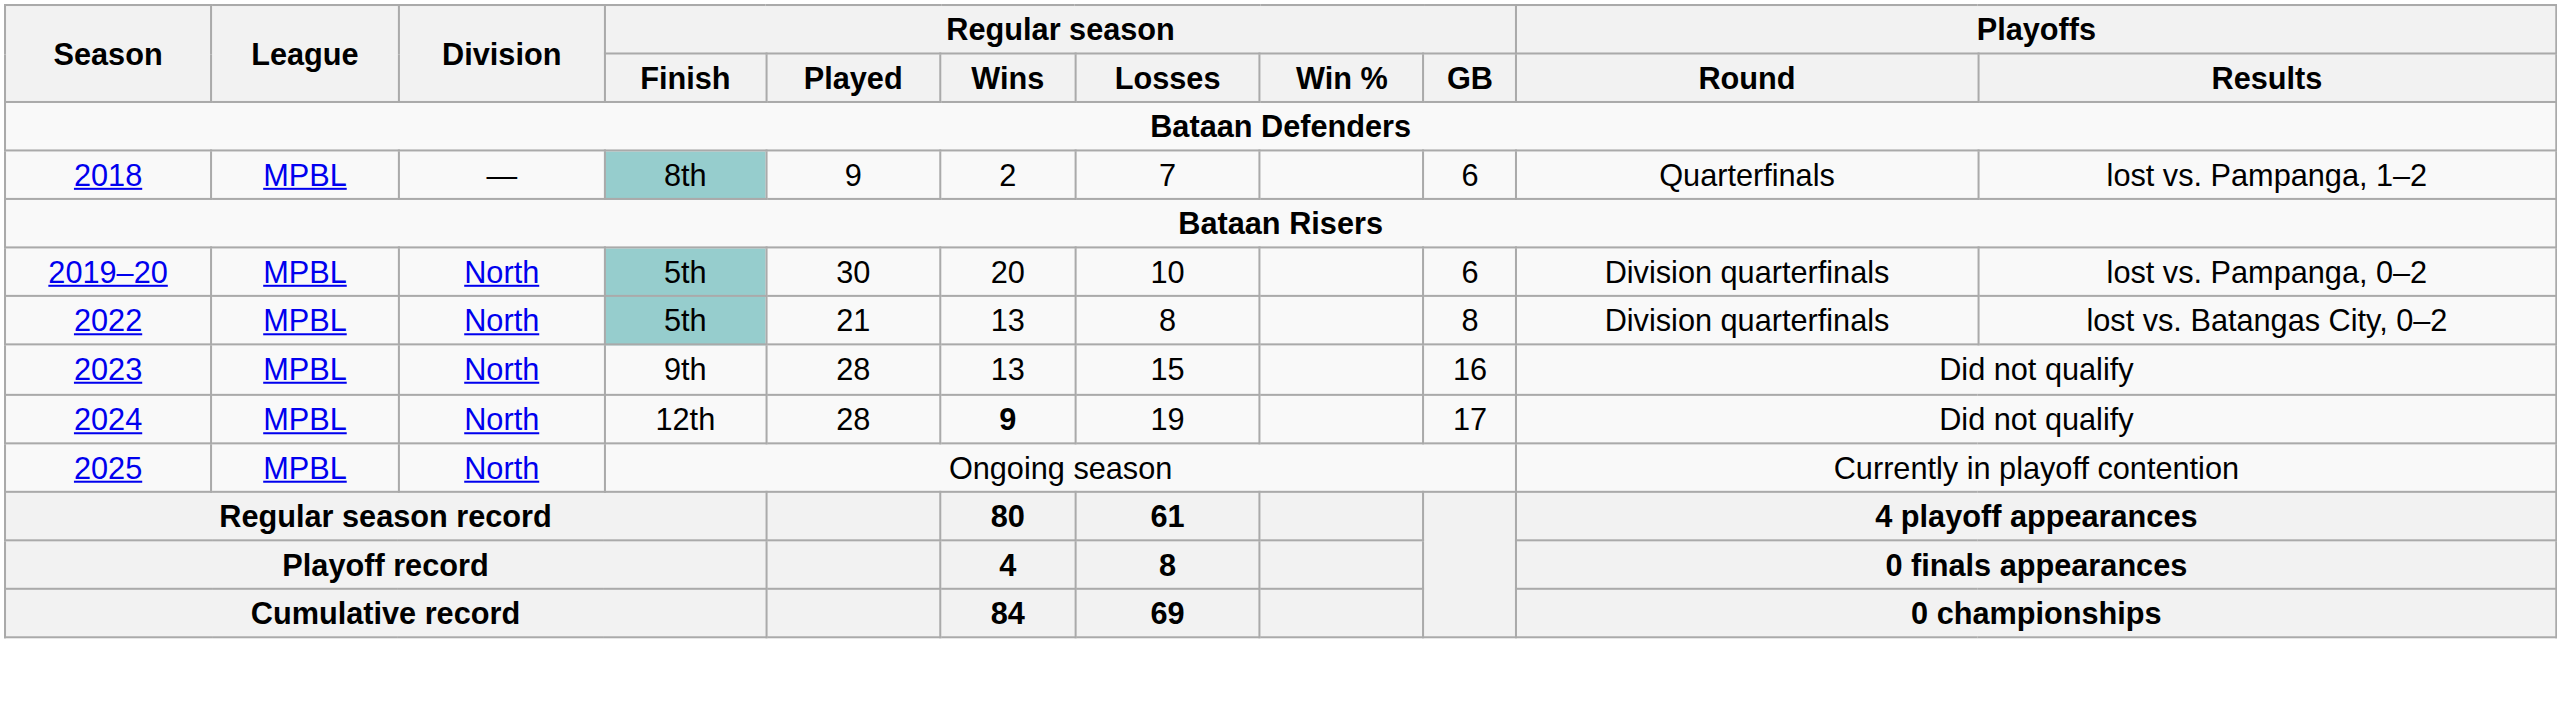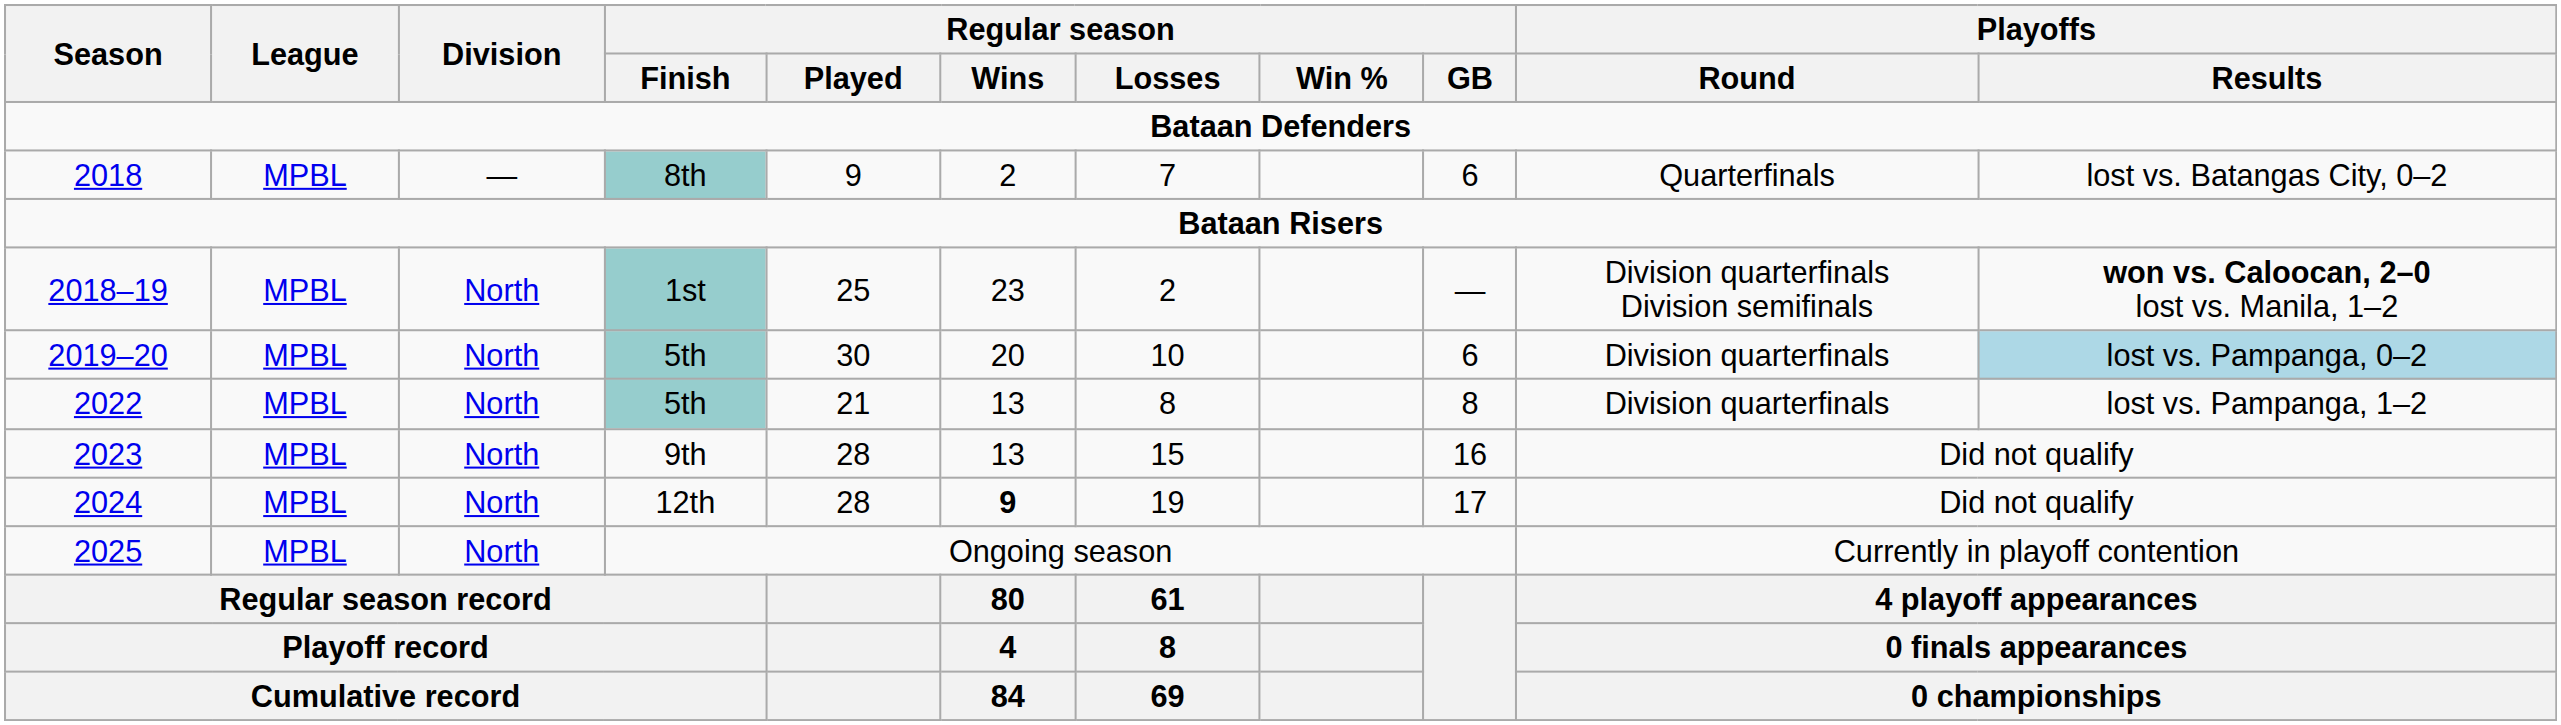(2267, 175) lost vs. Pampanga, 1–2 -> (2267, 175) lost vs. Batangas City, 0–2
+ row: (108, 290)
(2267, 273) no background -> (2267, 355) lightblue background
(2267, 321) lost vs. Batangas City, 0–2 -> (2267, 404) lost vs. Pampanga, 1–2
